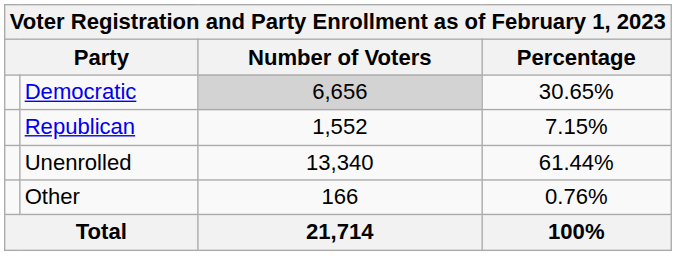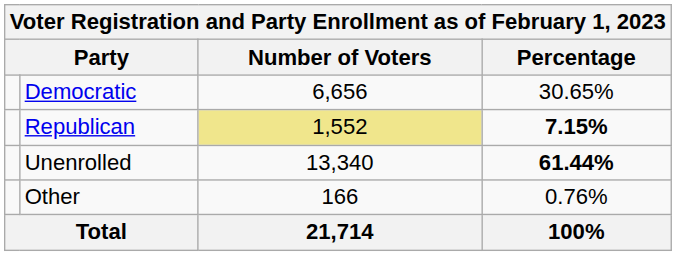(340, 92) lightgrey background -> (340, 92) no background
(340, 127) no background -> (340, 127) khaki background
(576, 127) normal -> (576, 127) bold
(576, 162) normal -> (576, 162) bold
